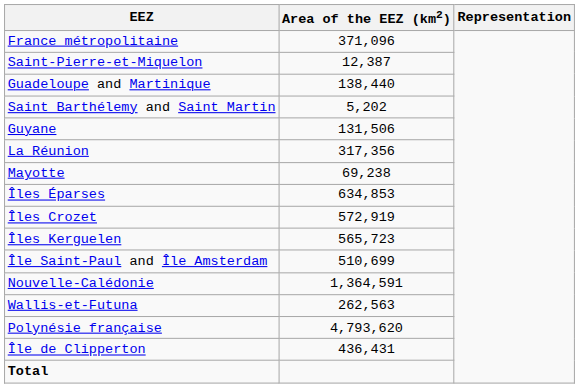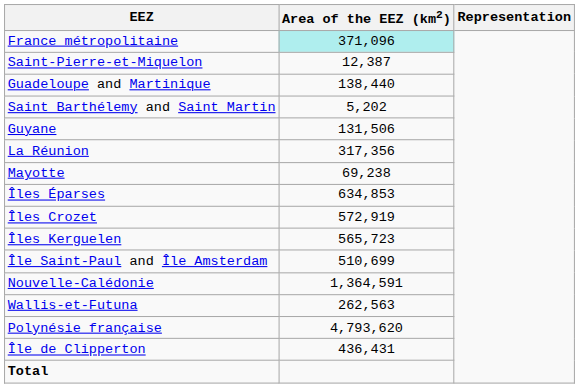(366, 41) no background -> (366, 41) paleturquoise background
